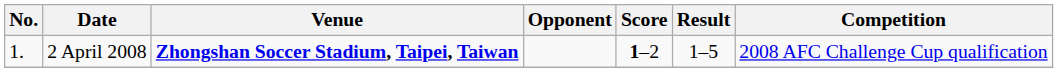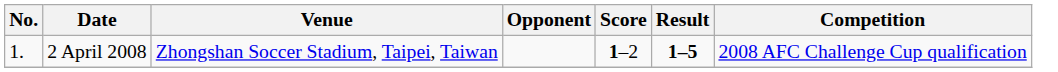(337, 51) bold -> (327, 51) normal
(703, 51) normal -> (683, 51) bold
